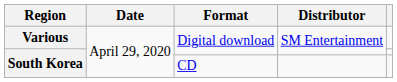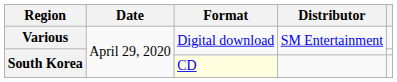(187, 66) no background -> (187, 66) lightyellow background
